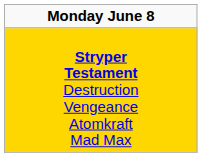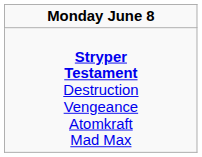(101, 98) gold background -> (101, 98) no background
